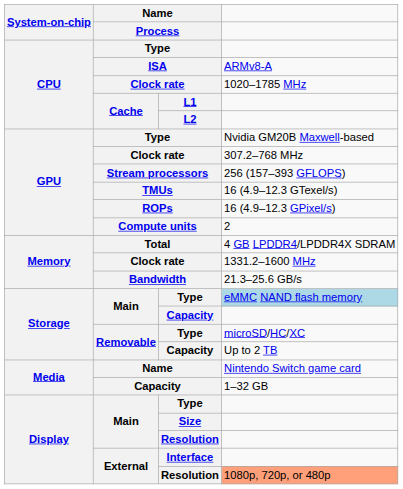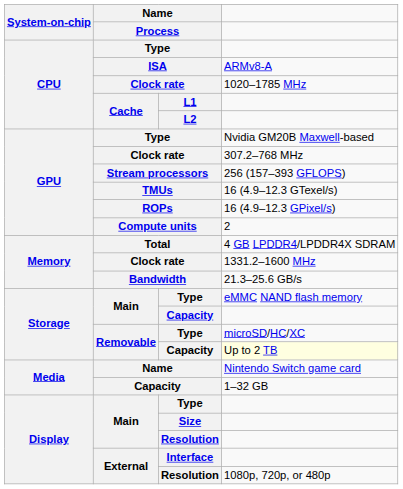(293, 297) lightblue background -> (293, 297) no background
(251, 350) no background -> (251, 350) lightyellow background
(277, 475) lightsalmon background -> (277, 475) no background
